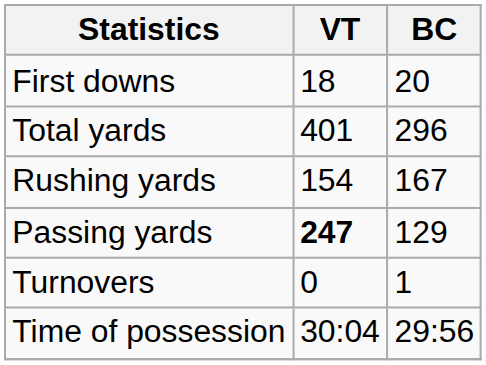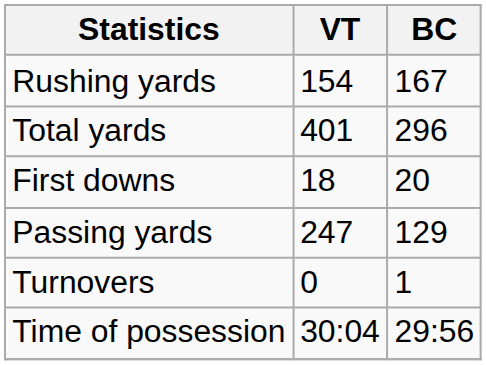rows swapped: (94, 80) <-> (114, 181)
(327, 231) bold -> (327, 231) normal
